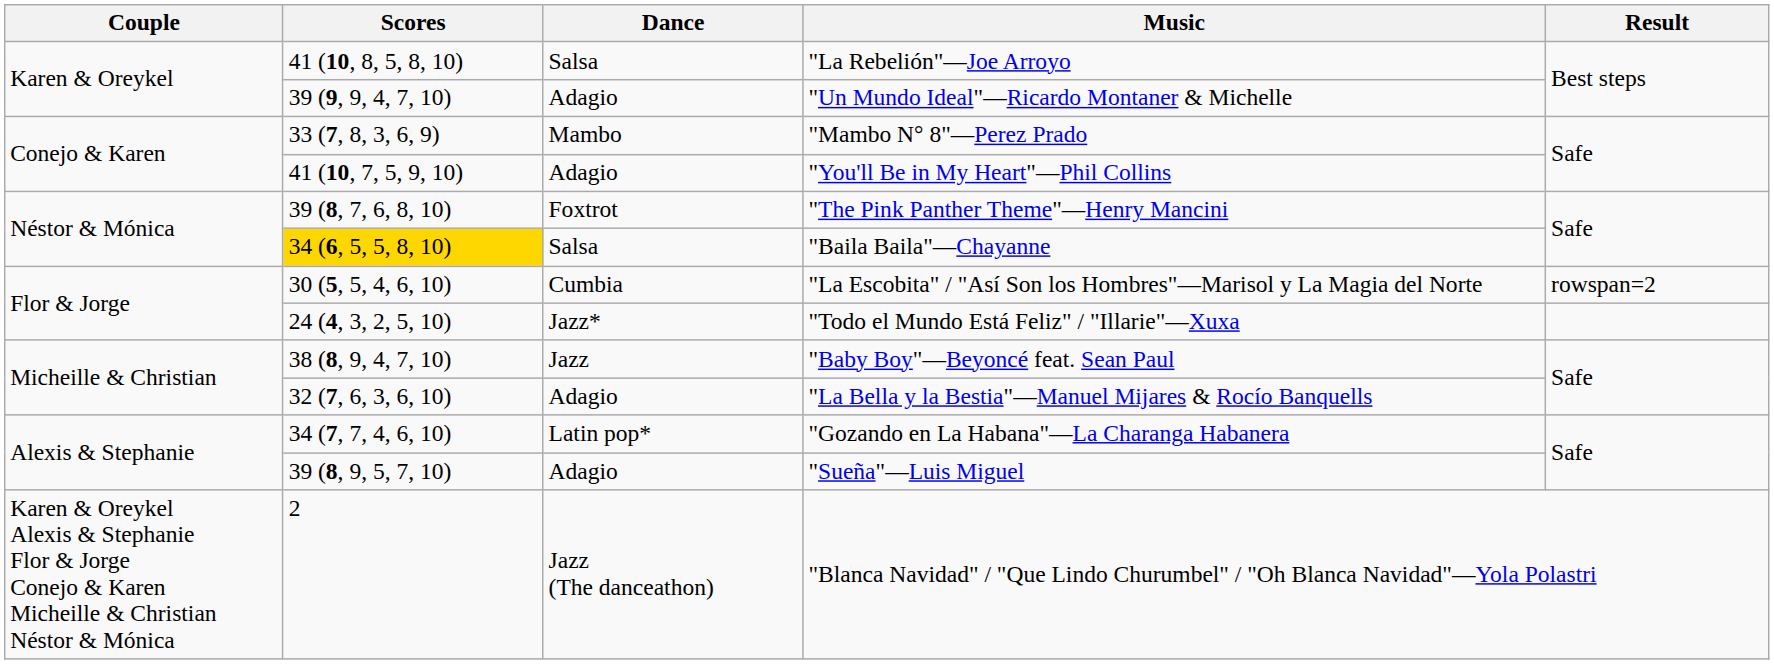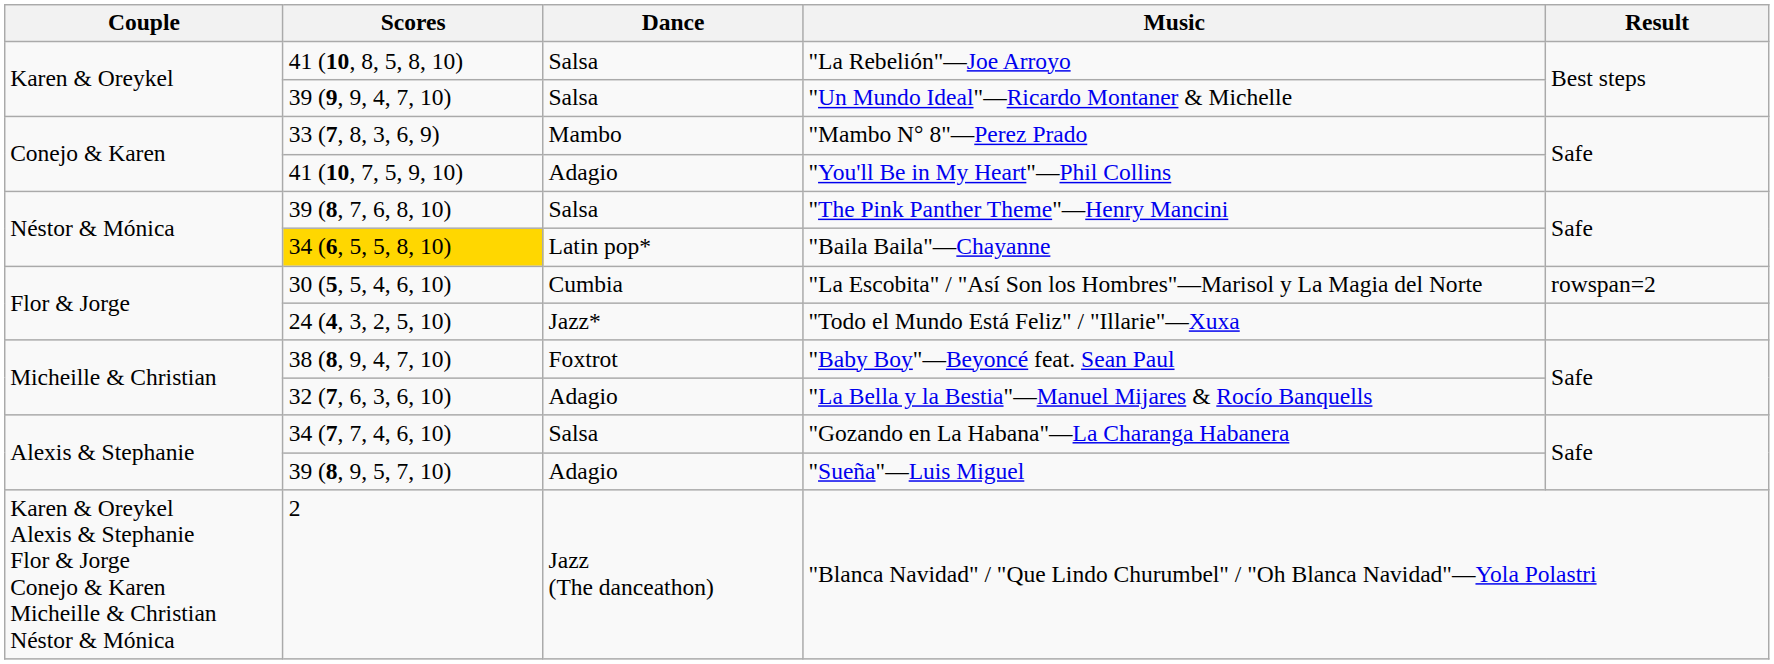(583, 97) Adagio -> (573, 97) Salsa
(583, 209) Foxtrot -> (573, 209) Salsa
(573, 246) Salsa -> (600, 246) Latin pop*
(569, 358) Jazz -> (583, 358) Foxtrot
(600, 433) Latin pop* -> (573, 433) Salsa
